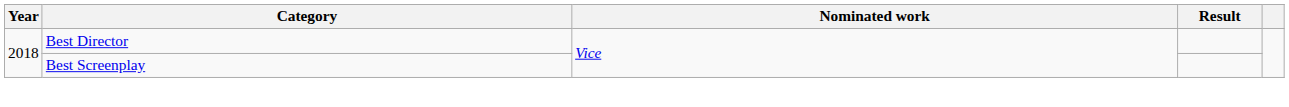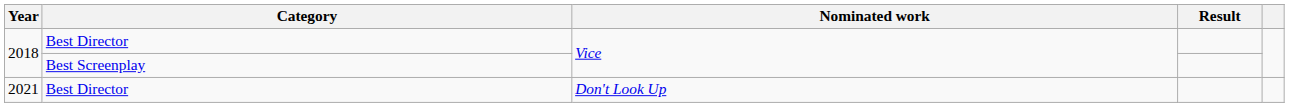+ row: (23, 89)
